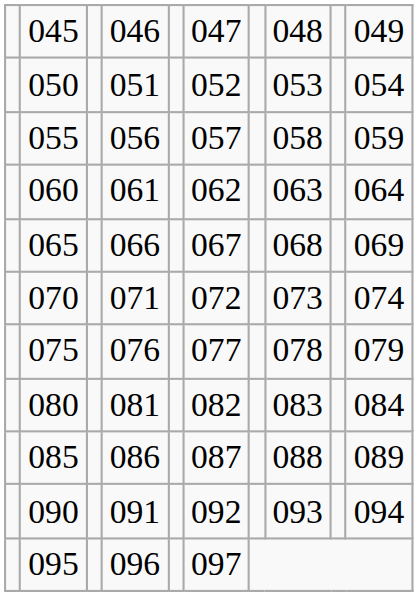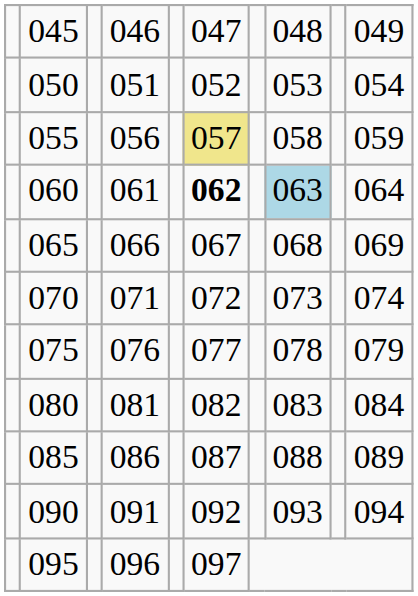(216, 137) no background -> (216, 137) khaki background
(216, 191) normal -> (216, 191) bold
(298, 191) no background -> (298, 191) lightblue background
